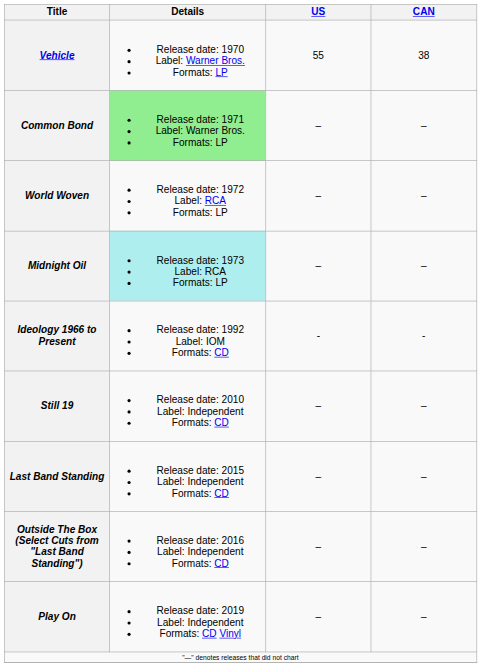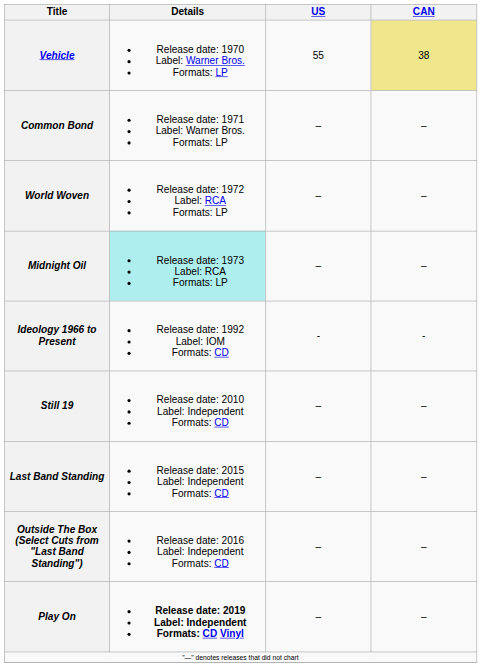(424, 55) no background -> (424, 55) khaki background
(188, 131) lightgreen background -> (188, 131) no background
(188, 622) normal -> (188, 622) bold
